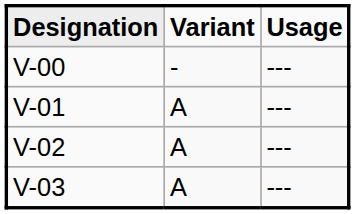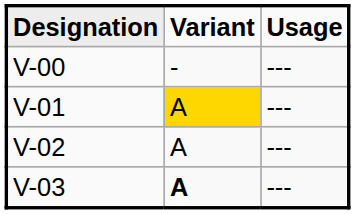(179, 107) no background -> (179, 107) gold background
(179, 187) normal -> (179, 187) bold
